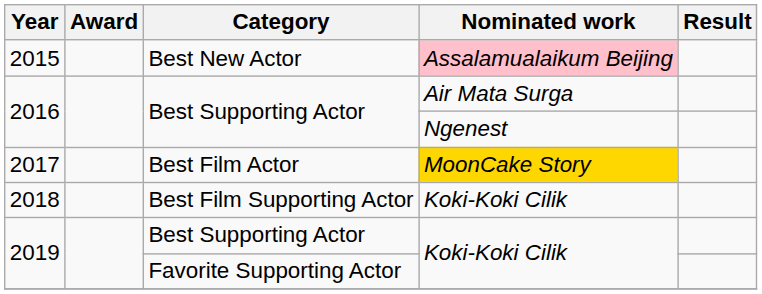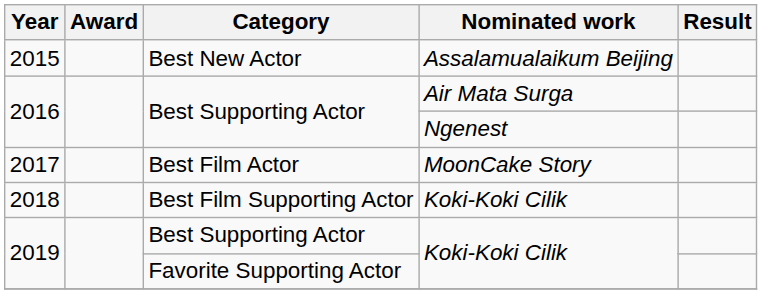(548, 57) pink background -> (548, 57) no background
(507, 164) gold background -> (507, 164) no background
